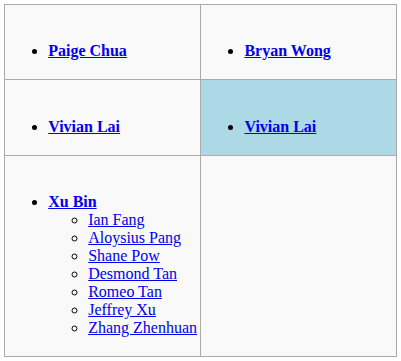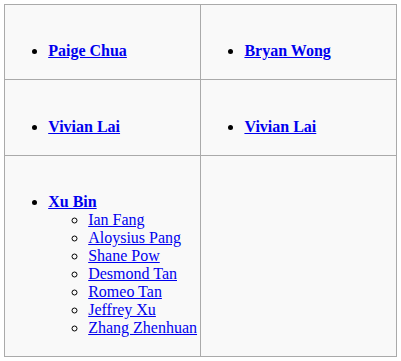(299, 127) lightblue background -> (299, 127) no background
